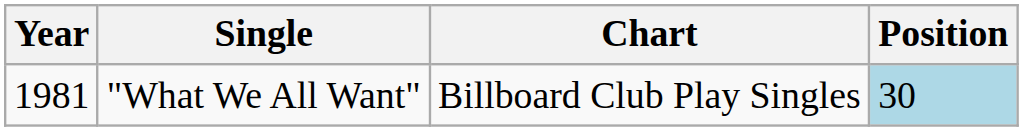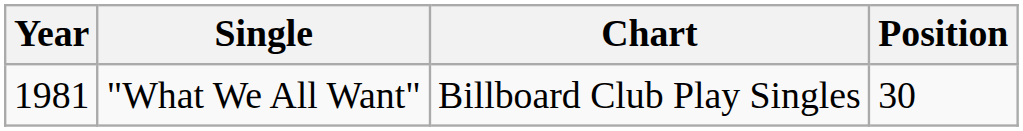(897, 94) lightblue background -> (897, 94) no background
